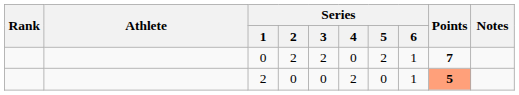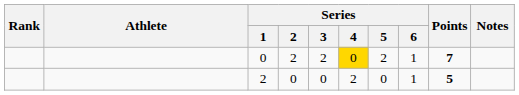(353, 57) no background -> (353, 57) gold background
(450, 79) lightsalmon background -> (450, 79) no background
